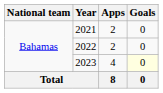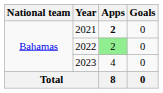(113, 29) normal -> (113, 29) bold
(113, 46) no background -> (113, 46) lightgreen background
(143, 63) lightyellow background -> (143, 63) no background
